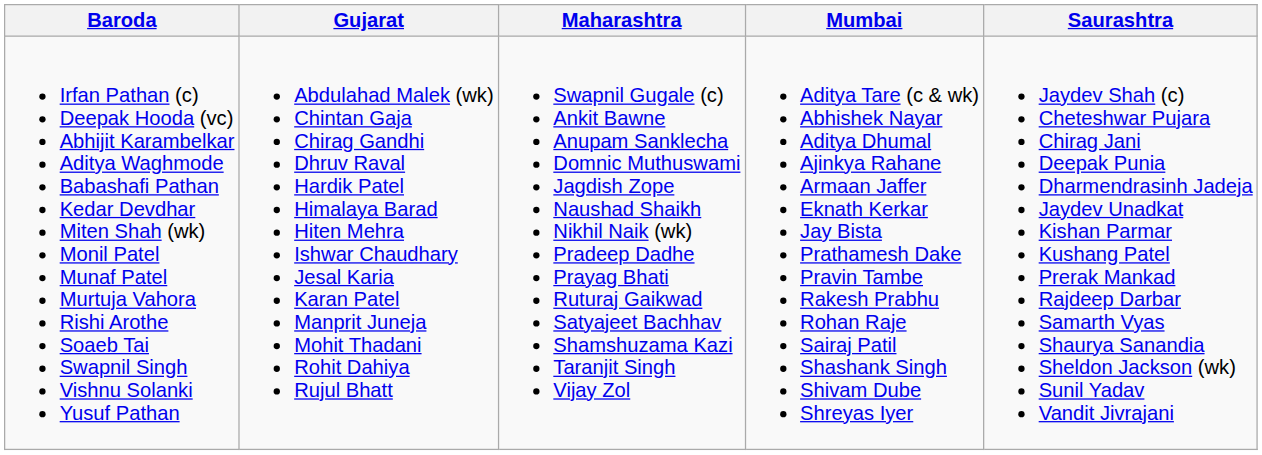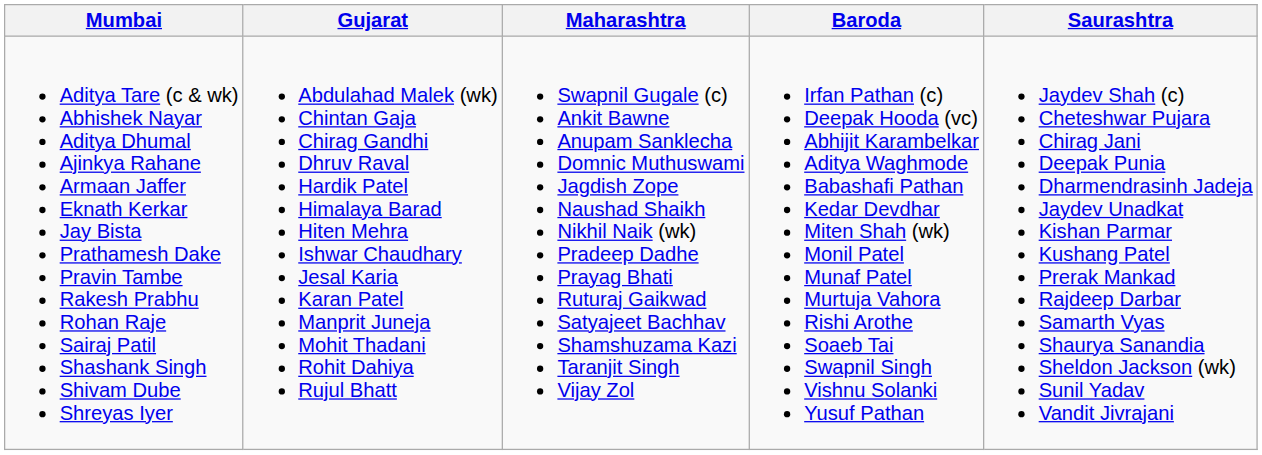columns swapped: (122, 20) <-> (864, 20)
